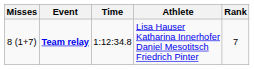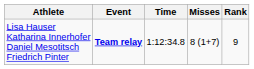columns swapped: (178, 12) <-> (22, 12)
(236, 42) 7 -> (236, 42) 9
